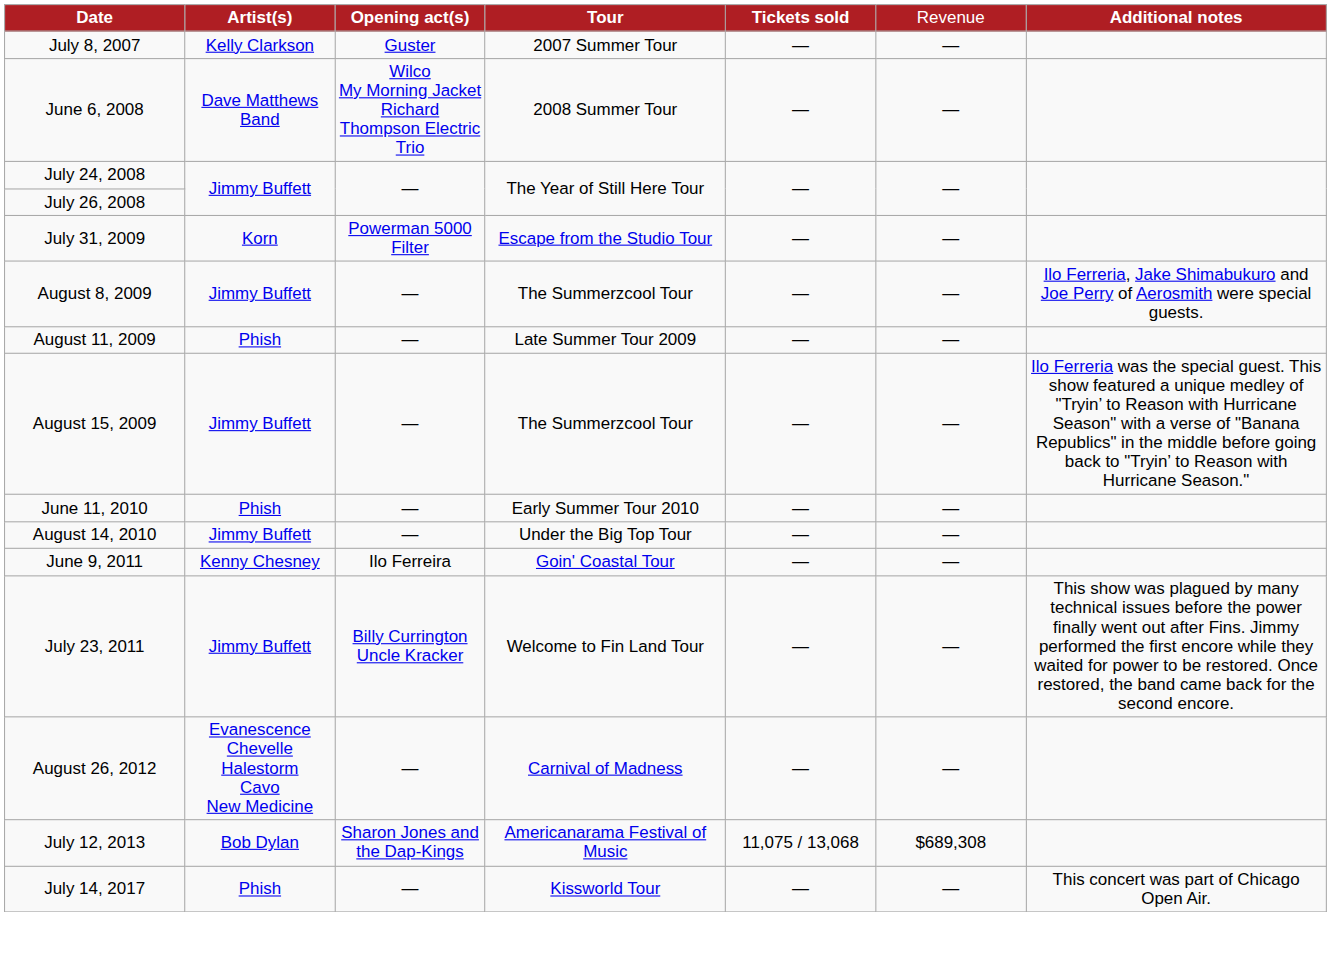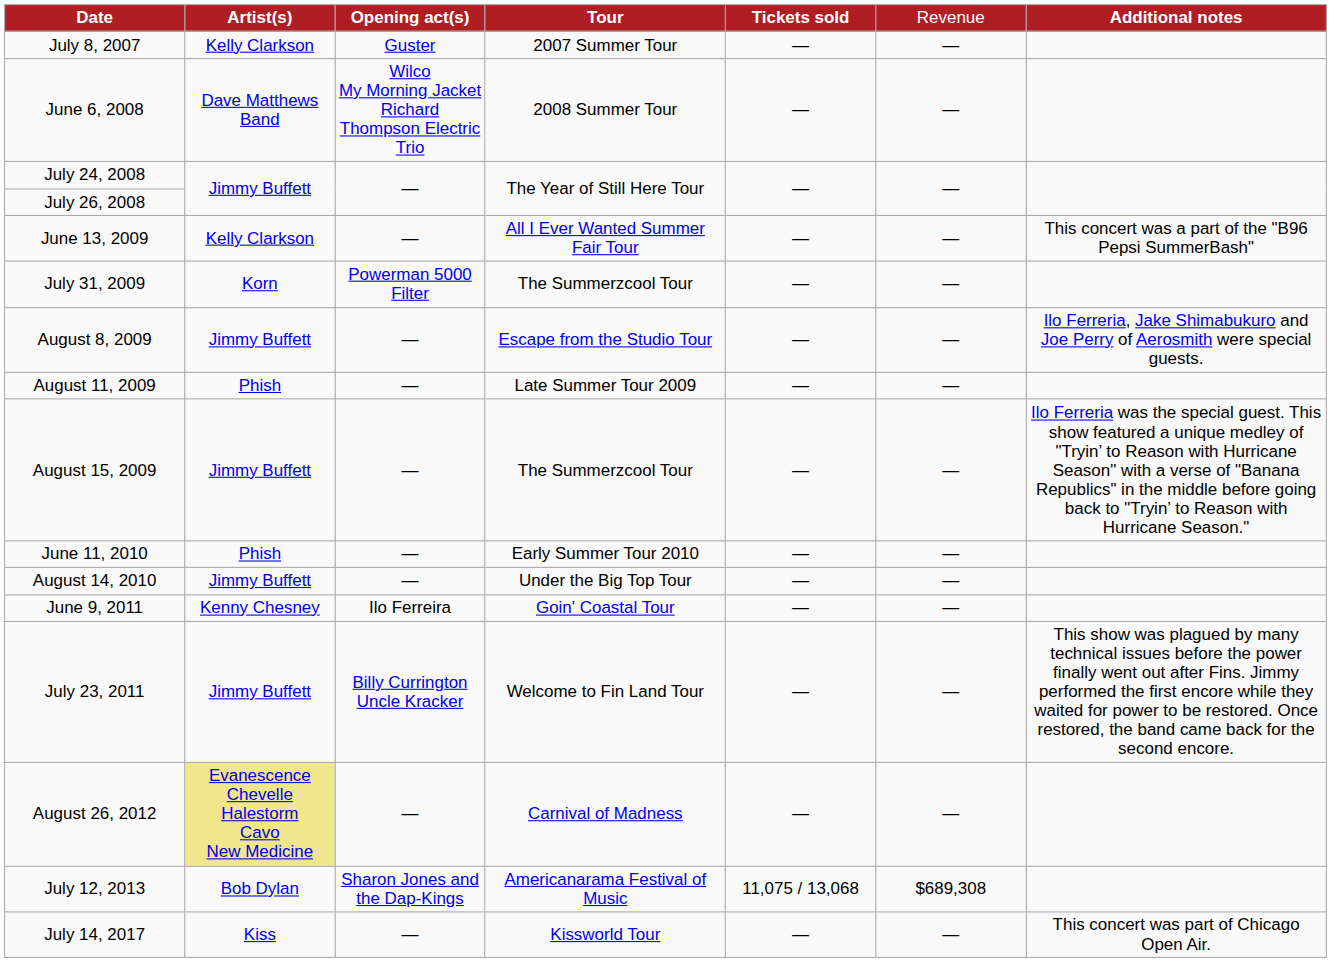+ row: (95, 238)
(605, 238) Escape from the Studio Tour -> (605, 284) The Summerzcool Tour
(605, 293) The Summerzcool Tour -> (605, 339) Escape from the Studio Tour
(260, 768) no background -> (260, 814) khaki background
(260, 888) Phish -> (260, 934) Kiss
